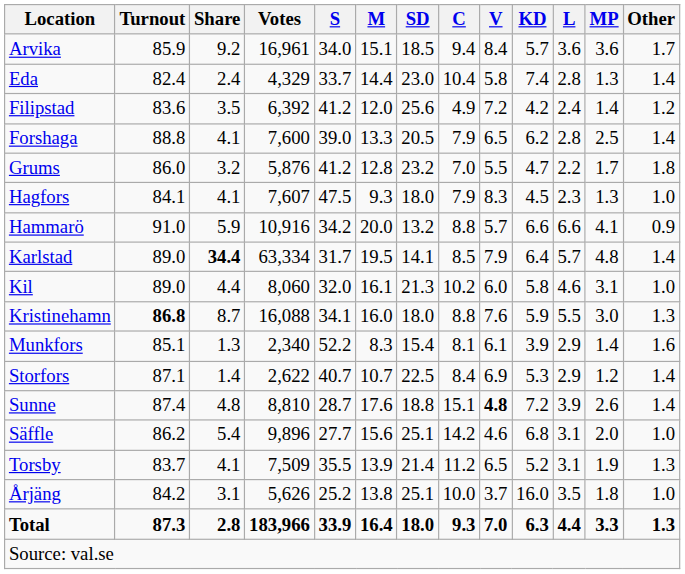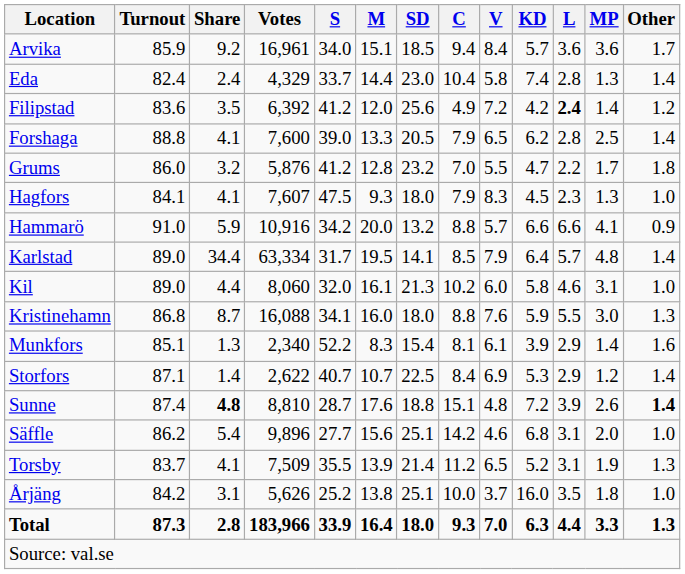(569, 108) normal -> (569, 108) bold
(224, 256) bold -> (224, 256) normal
(169, 316) bold -> (169, 316) normal
(229, 405) normal -> (229, 405) bold
(496, 405) bold -> (496, 405) normal
(663, 405) normal -> (663, 405) bold
